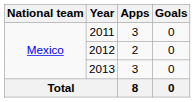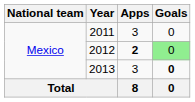(135, 50) normal -> (135, 50) bold
(171, 50) no background -> (171, 50) lightgreen background
(171, 69) normal -> (171, 69) bold
